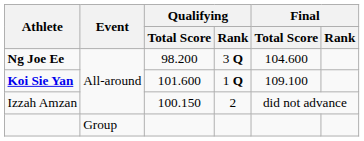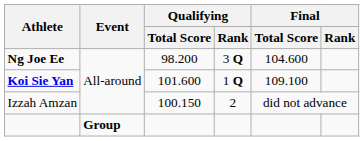(100, 125) normal -> (102, 125) bold
